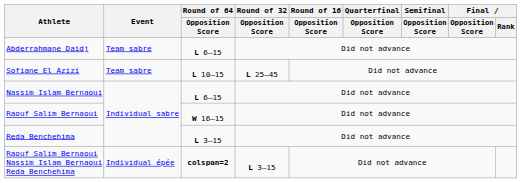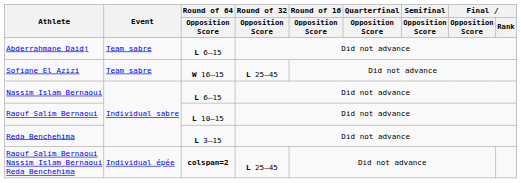(208, 75) L 10–15 -> (208, 75) W 16–15
(208, 118) W 16–15 -> (208, 118) L 10–15
(262, 167) L 3–15 -> (262, 167) L 25–45
